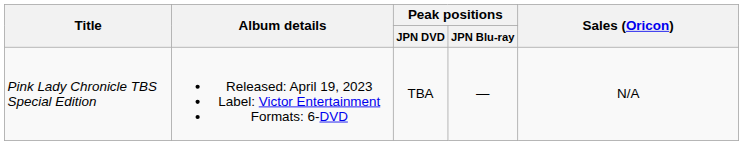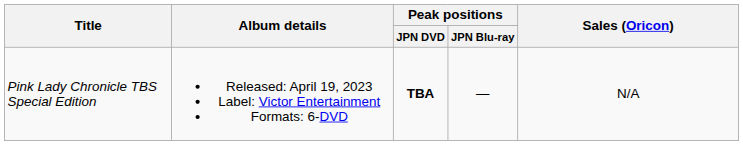(420, 93) normal -> (420, 93) bold
